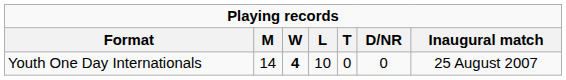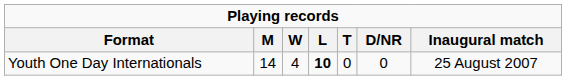(295, 63) bold -> (295, 63) normal
(323, 63) normal -> (323, 63) bold
